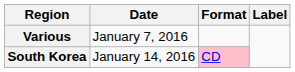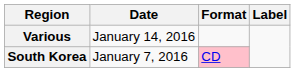(140, 36) January 7, 2016 -> (144, 36) January 14, 2016
(144, 57) January 14, 2016 -> (140, 57) January 7, 2016
